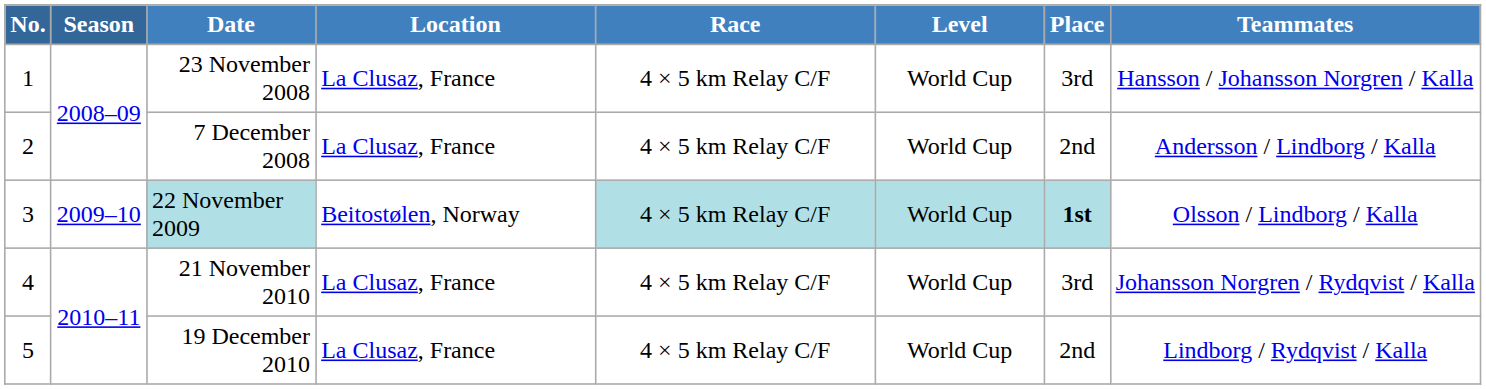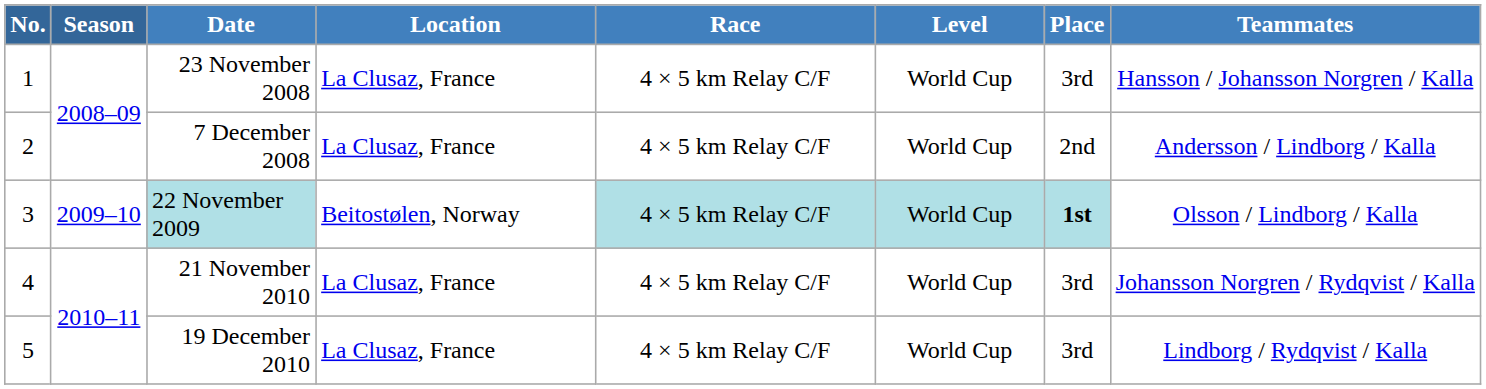(1077, 350) 2nd -> (1077, 350) 3rd
